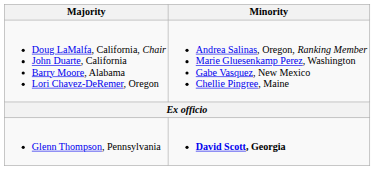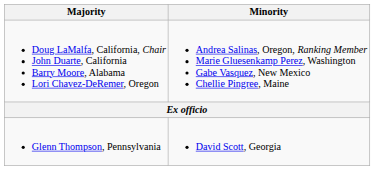(269, 147) bold -> (269, 147) normal
